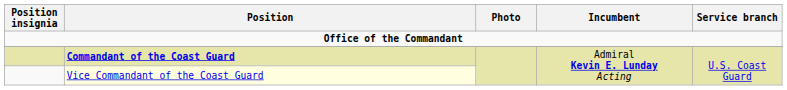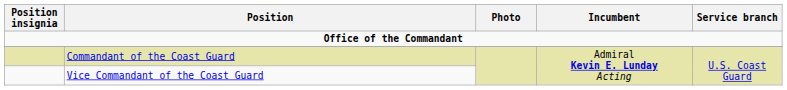(151, 56) bold -> (151, 56) normal
(165, 75) lightyellow background -> (165, 75) no background
